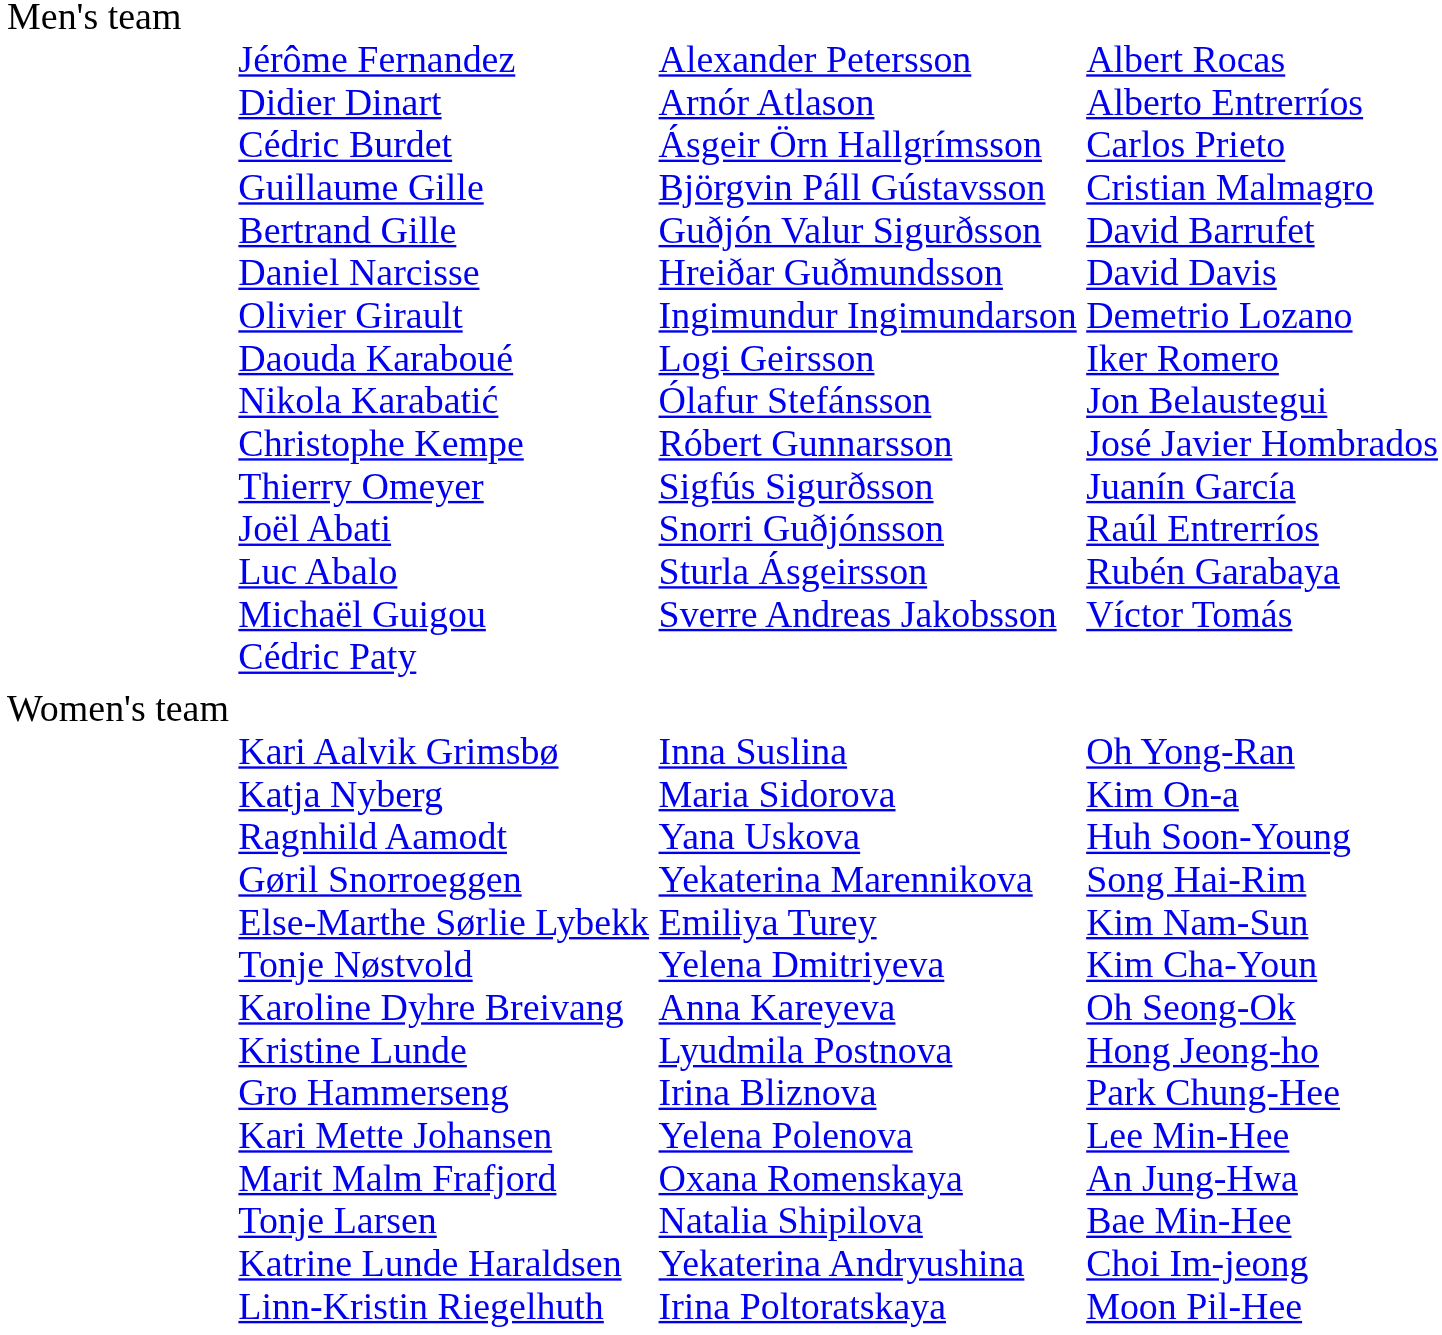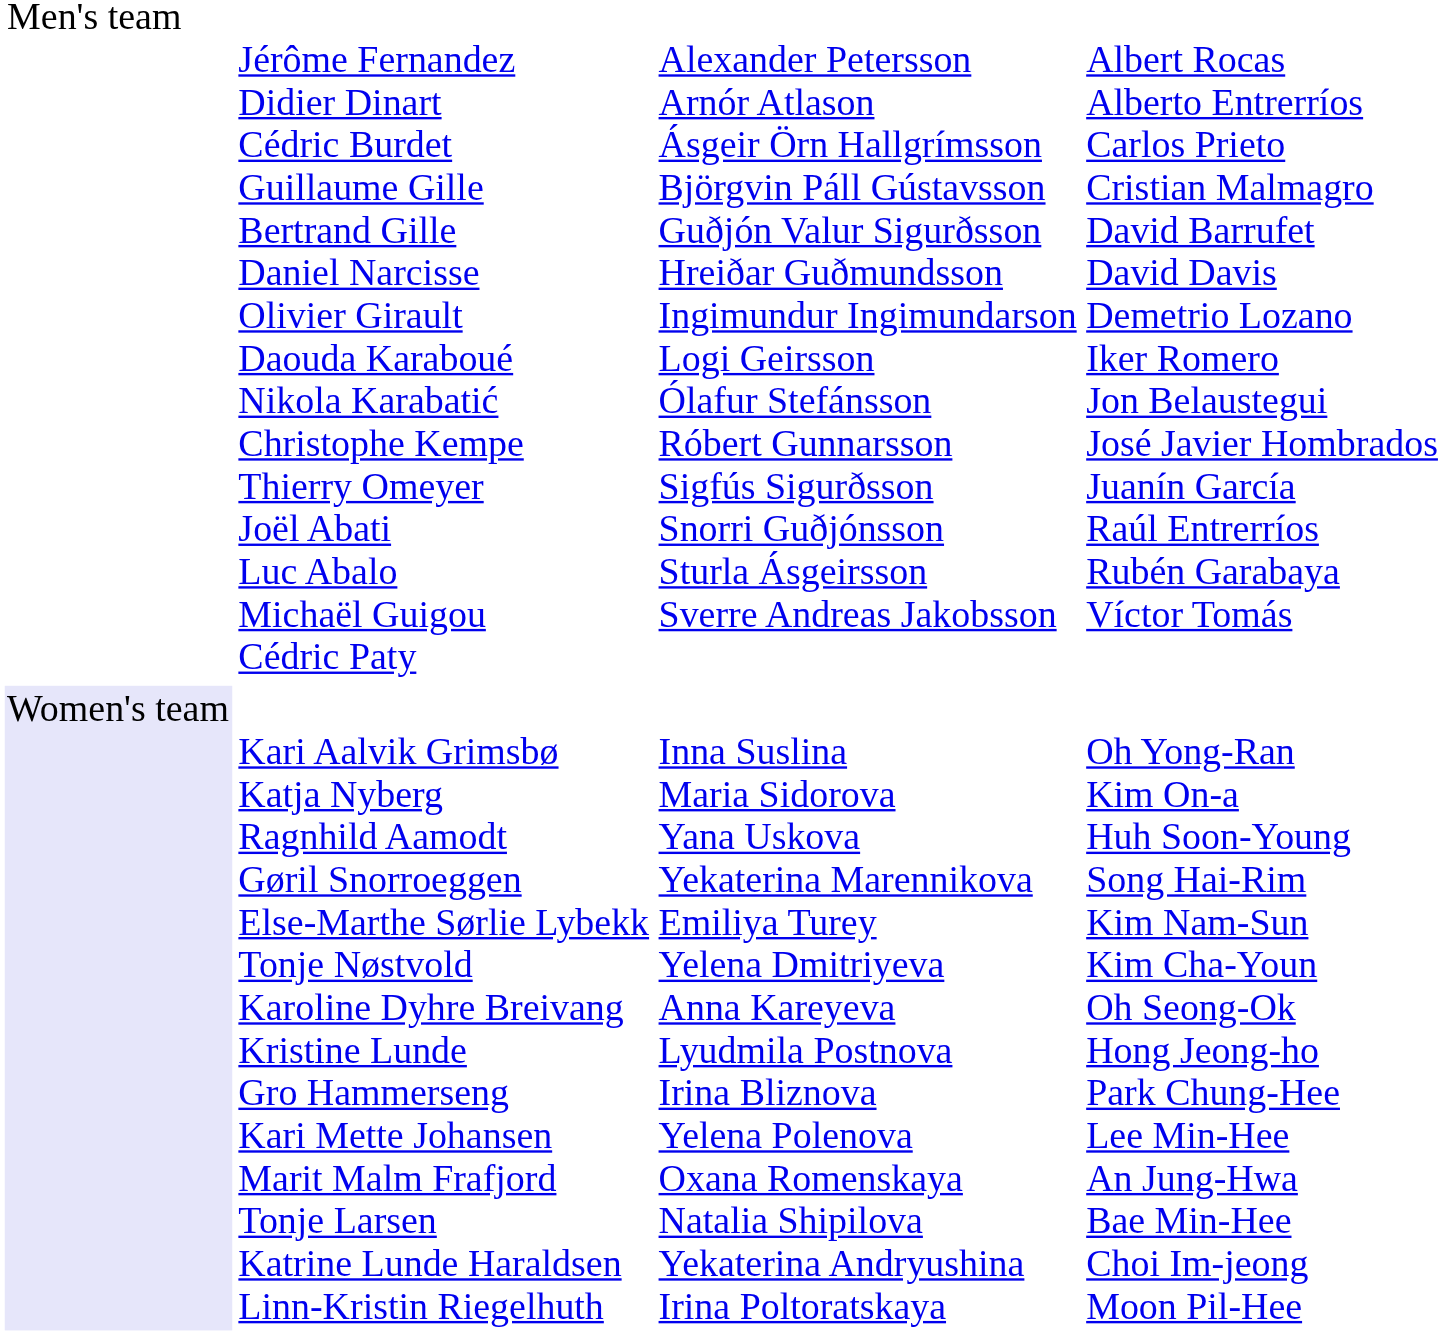(118, 708) no background -> (118, 708) lavender background
